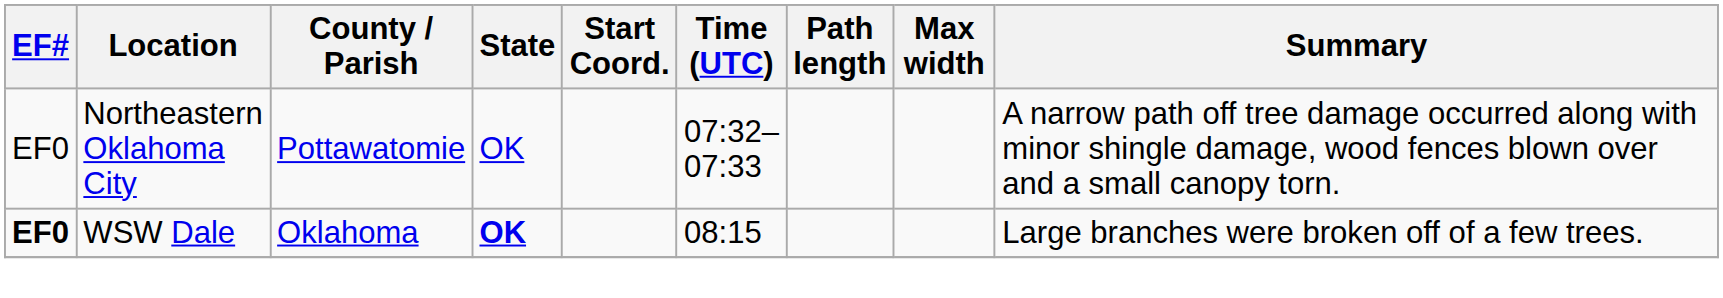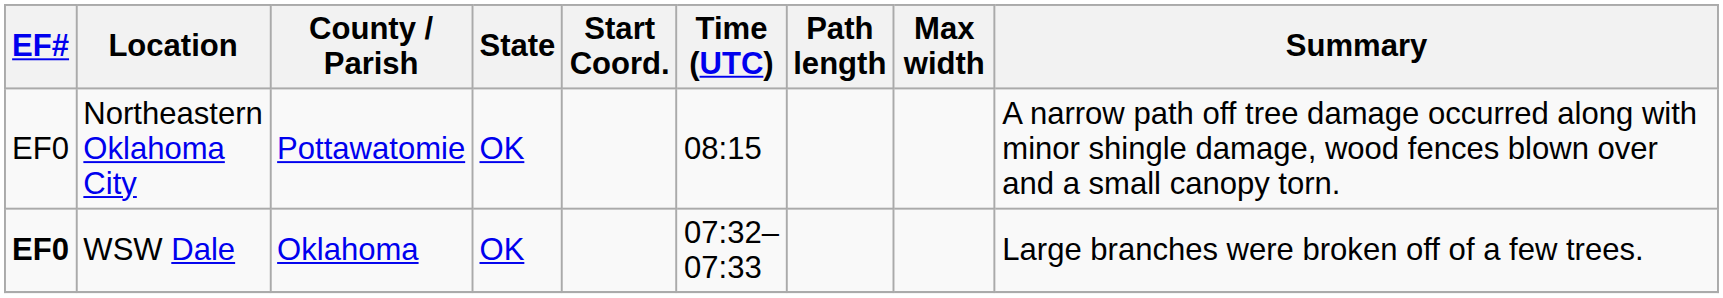(731, 148) 07:32–07:33 -> (723, 148) 08:15
(503, 232) bold -> (502, 249) normal
(723, 232) 08:15 -> (731, 249) 07:32–07:33
